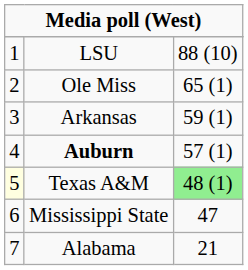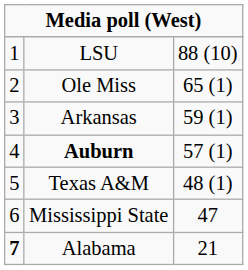(14, 183) lightyellow background -> (14, 183) no background
(208, 183) lightgreen background -> (208, 183) no background
(14, 248) normal -> (14, 248) bold
